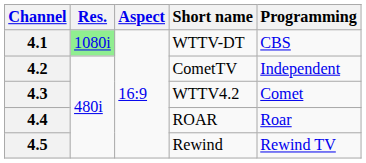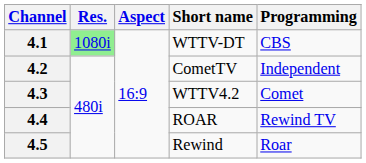(276, 119) Roar -> (298, 119) Rewind TV
(298, 145) Rewind TV -> (276, 145) Roar
